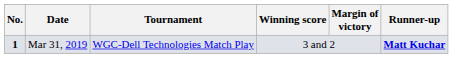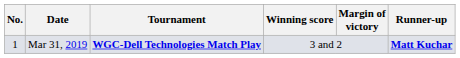(15, 44) bold -> (15, 44) normal
(173, 44) normal -> (177, 44) bold
